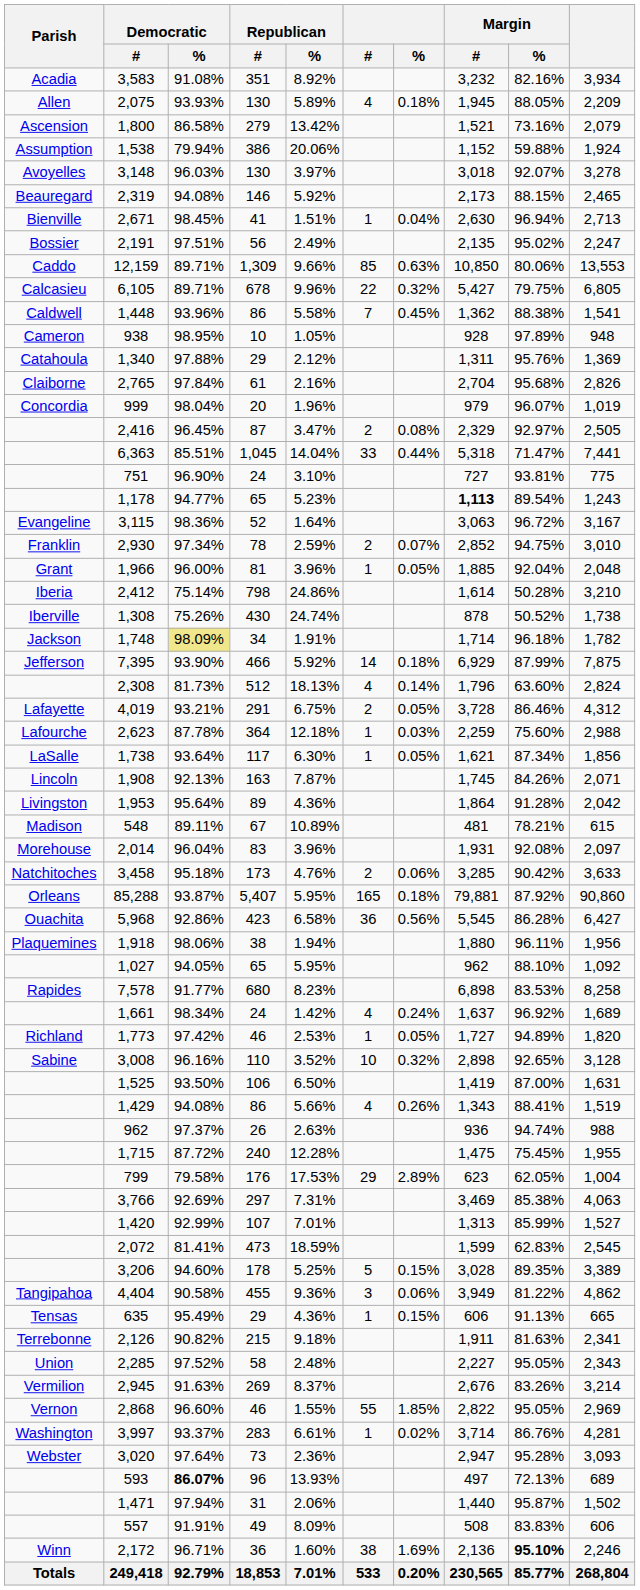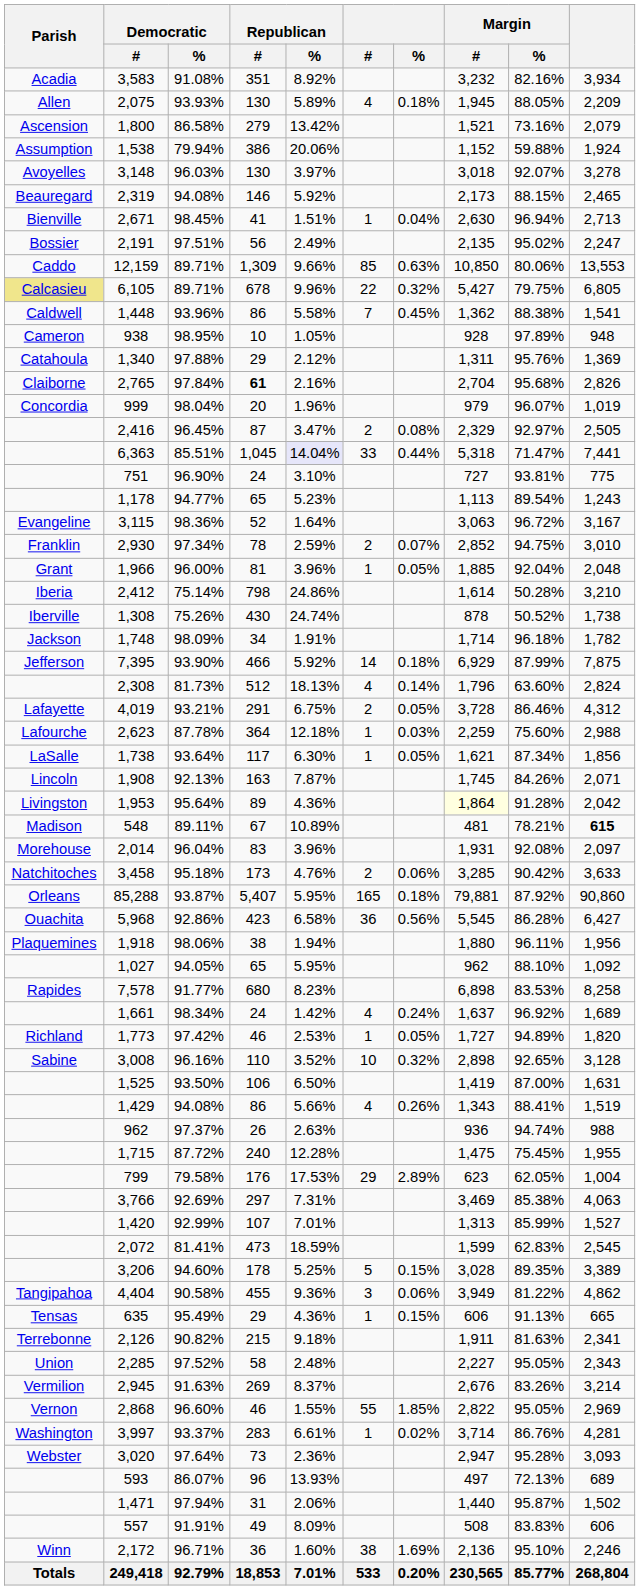(54, 289) no background -> (54, 289) khaki background
(258, 382) normal -> (258, 382) bold
(315, 452) no background -> (315, 452) lavender background
(476, 499) bold -> (476, 499) normal
(199, 639) khaki background -> (199, 639) no background
(476, 803) no background -> (476, 803) lightyellow background
(602, 826) normal -> (602, 826) bold
(199, 1480) bold -> (199, 1480) normal
(539, 1550) bold -> (539, 1550) normal
